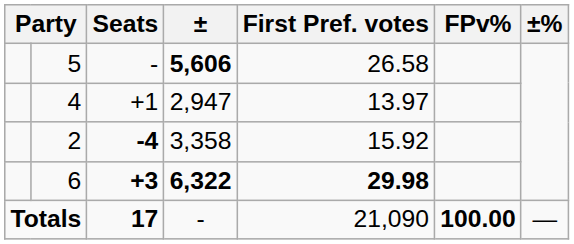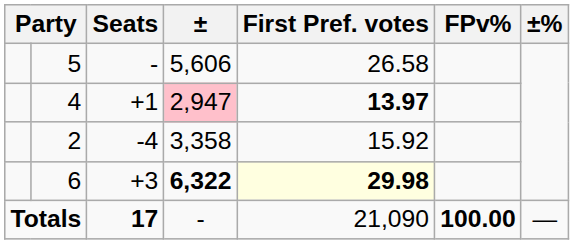(201, 63) bold -> (201, 63) normal
(201, 102) no background -> (201, 102) pink background
(398, 102) normal -> (398, 102) bold
(147, 141) bold -> (147, 141) normal
(144, 180) bold -> (144, 180) normal
(398, 180) no background -> (398, 180) lightyellow background
